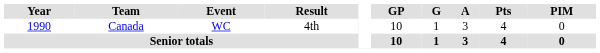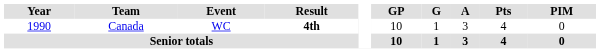(312, 26) normal -> (312, 26) bold
